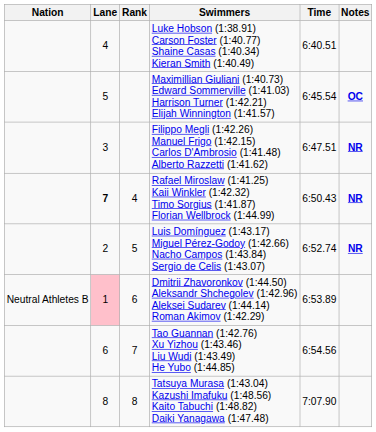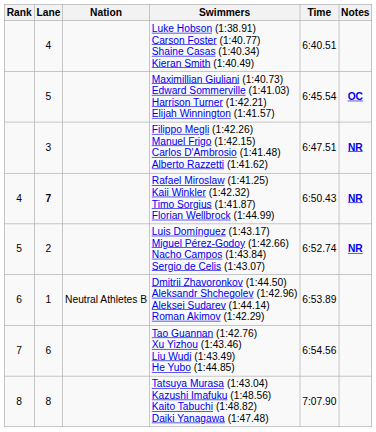columns swapped: (135, 12) <-> (48, 12)
(105, 300) pink background -> (48, 300) no background
